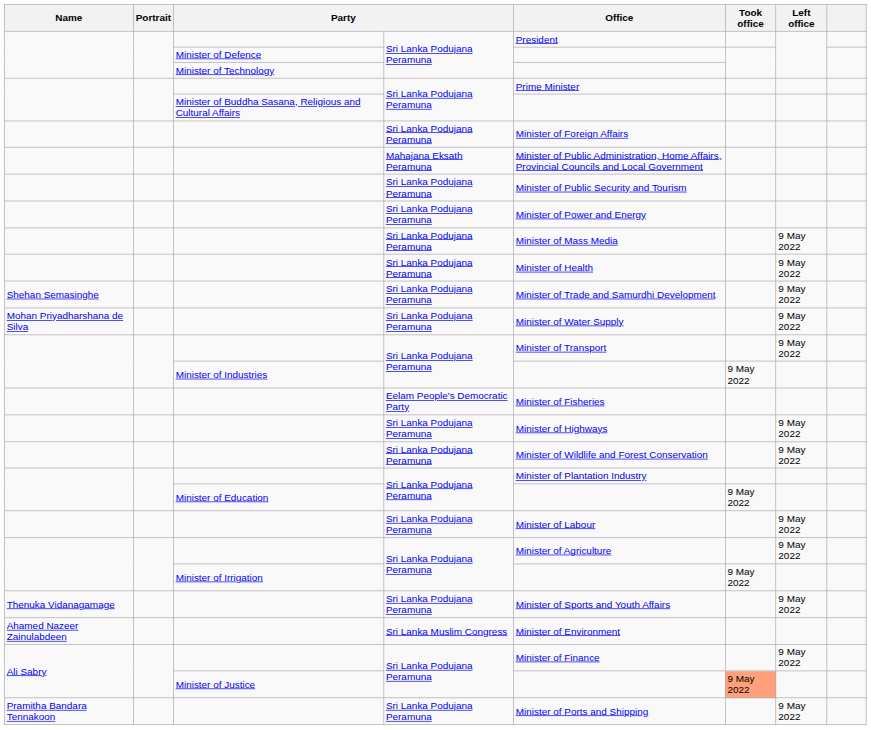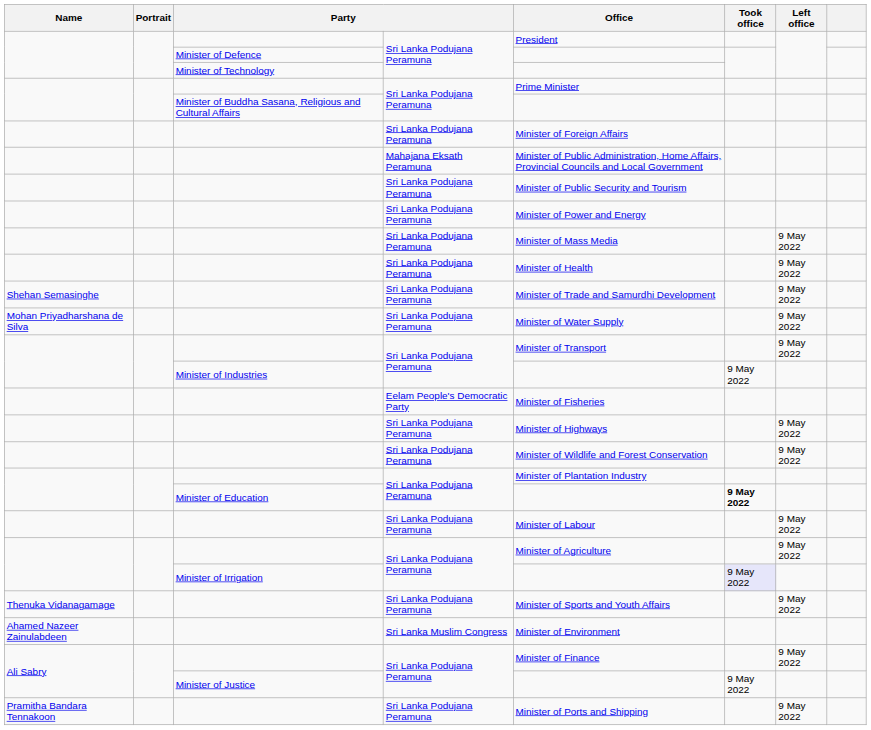(741, 498) normal -> (741, 498) bold
(741, 578) no background -> (741, 578) lavender background
(741, 685) lightsalmon background -> (741, 685) no background
